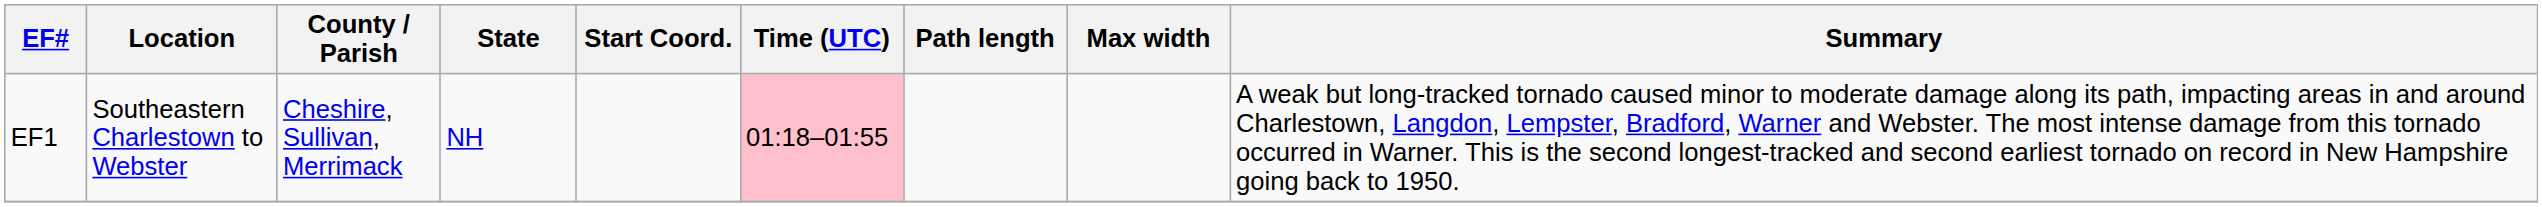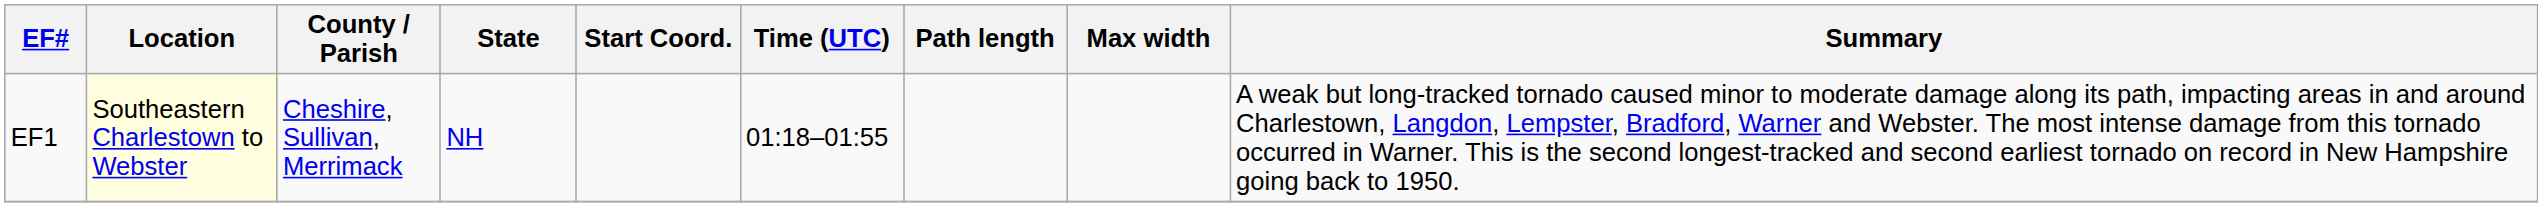(178, 137) no background -> (178, 137) lightyellow background
(817, 137) pink background -> (817, 137) no background
